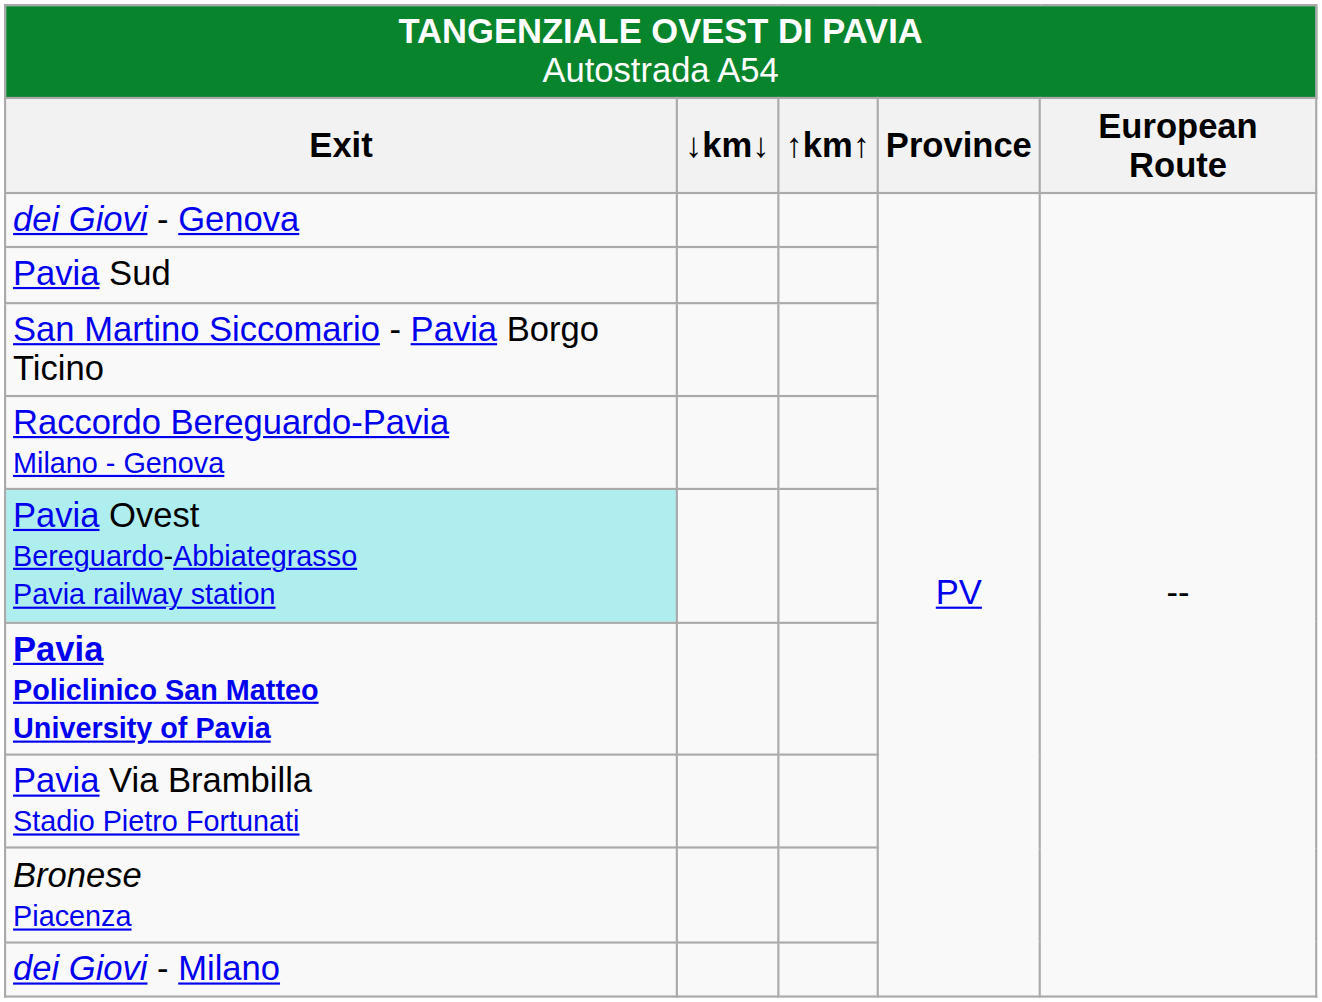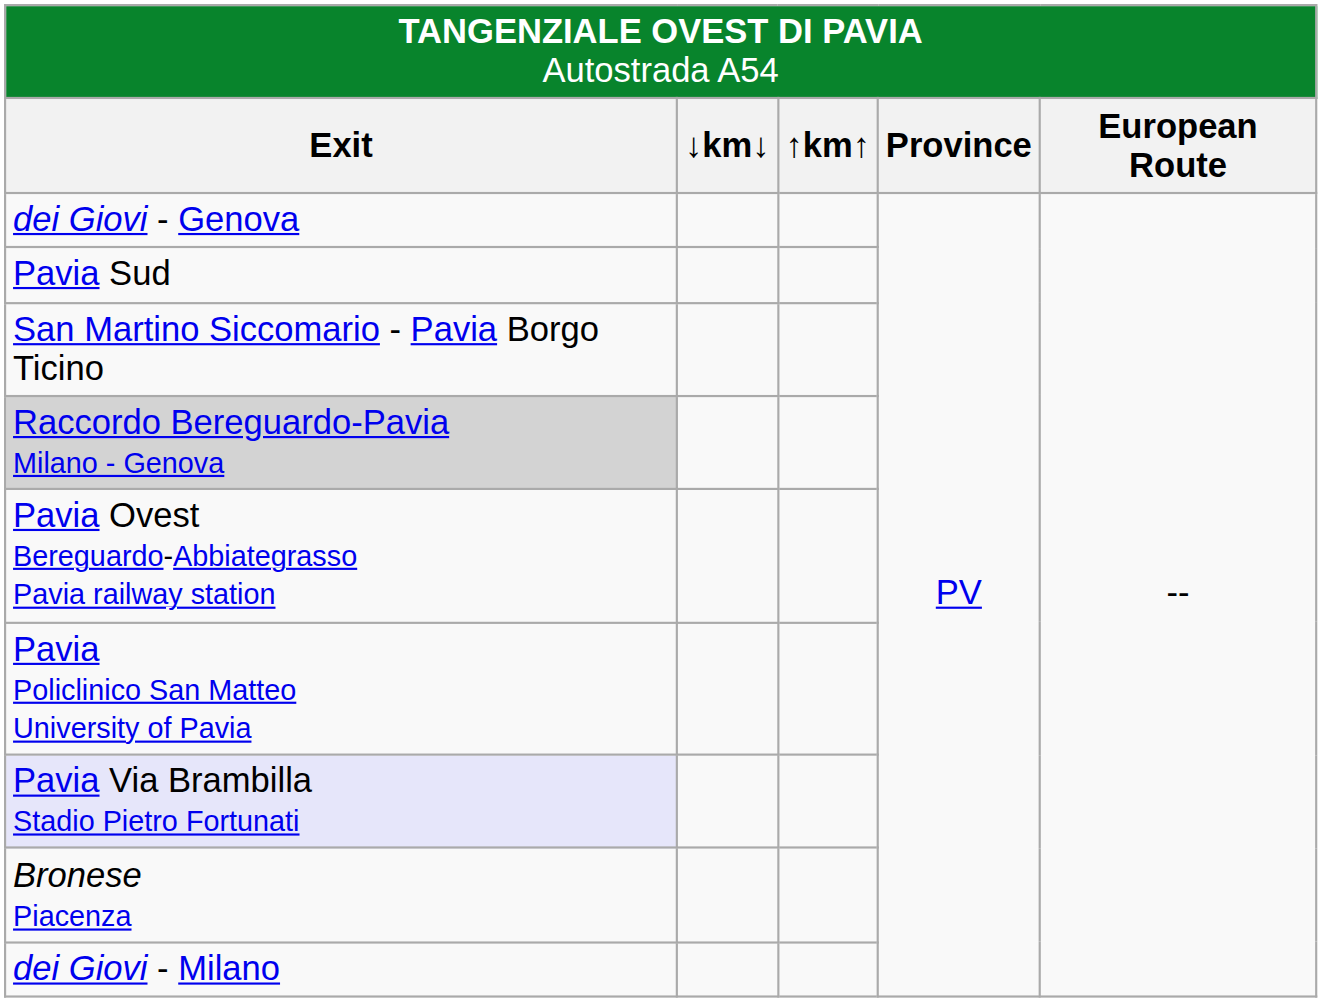(231, 442) no background -> (231, 442) lightgrey background
(185, 555) paleturquoise background -> (185, 555) no background
(166, 687) bold -> (155, 687) normal
(163, 800) no background -> (163, 800) lavender background
